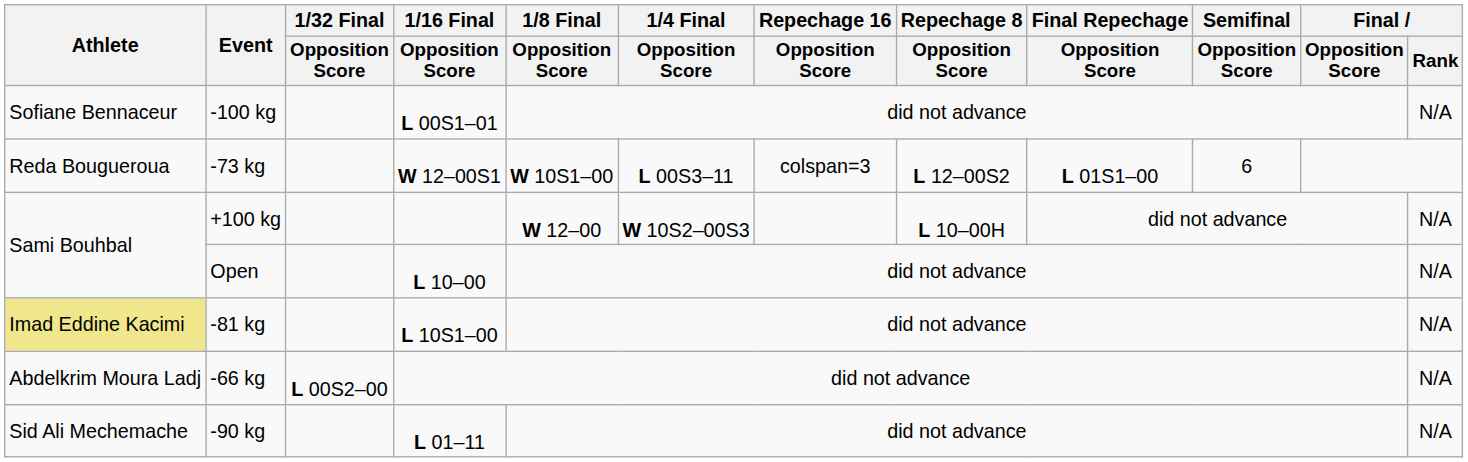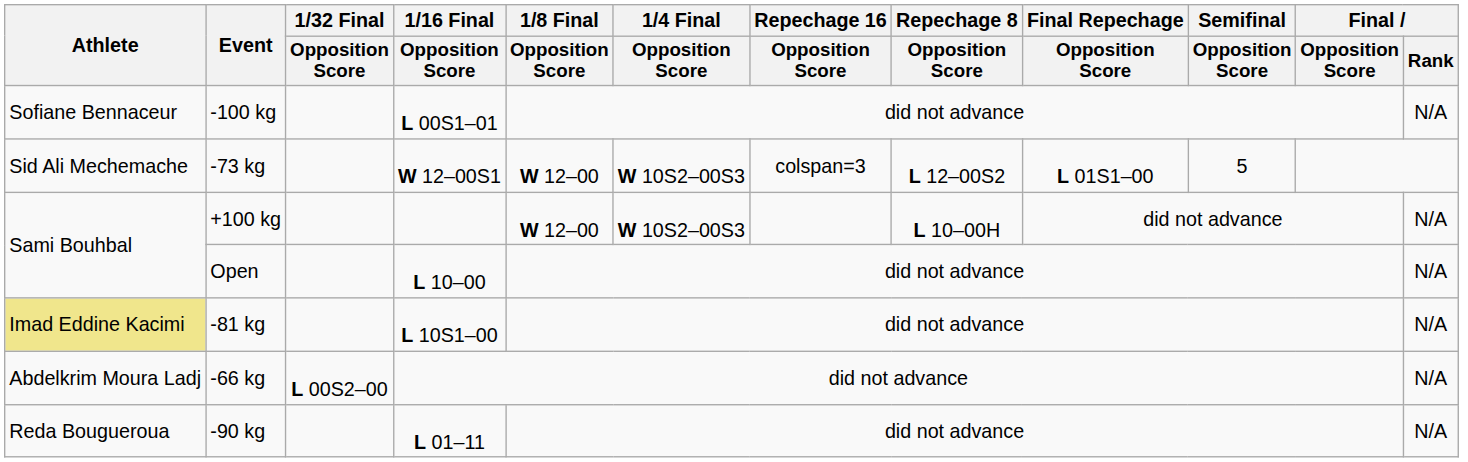(89, 166) Reda Bougueroua -> (99, 166) Sid Ali Mechemache
(562, 177) W 10S1–00 -> (559, 177) W 12–00
(686, 177) L 00S3–11 -> (681, 177) W 10S2–00S3
(1247, 166) 6 -> (1242, 166) 5
(99, 431) Sid Ali Mechemache -> (89, 431) Reda Bougueroua
